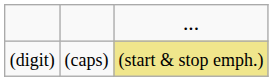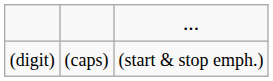(191, 60) khaki background -> (191, 60) no background
